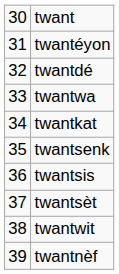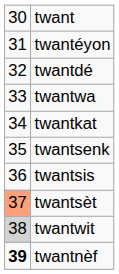(18, 203) no background -> (18, 203) lightsalmon background
(18, 229) no background -> (18, 229) lightgrey background
(18, 255) normal -> (18, 255) bold
